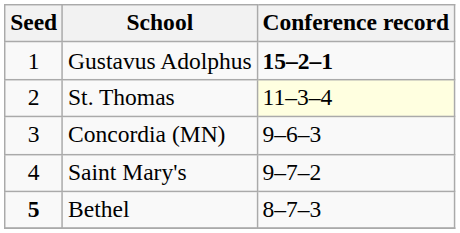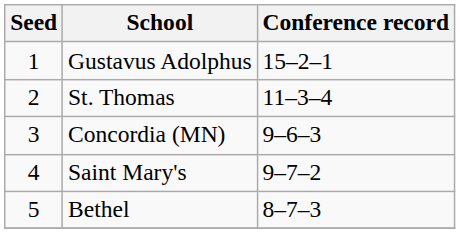(298, 60) bold -> (298, 60) normal
(297, 97) lightyellow background -> (297, 97) no background
(34, 209) bold -> (34, 209) normal
